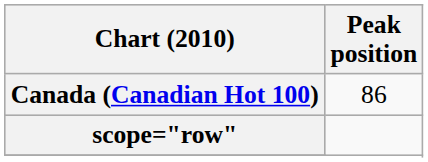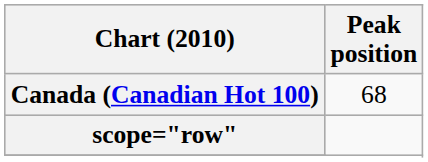(374, 94) 86 -> (374, 94) 68
